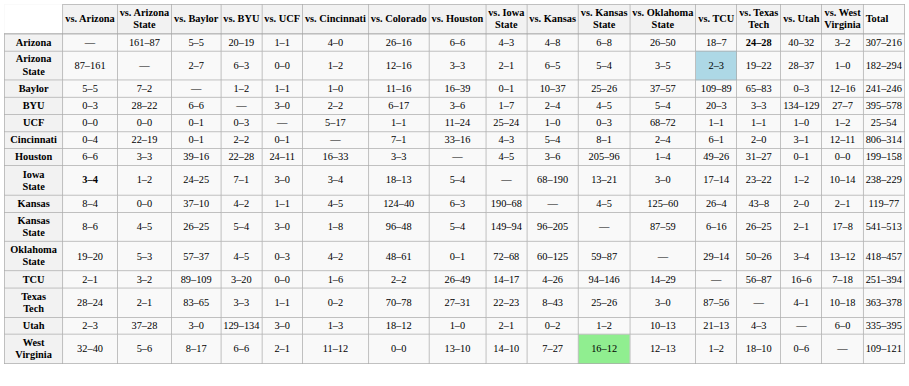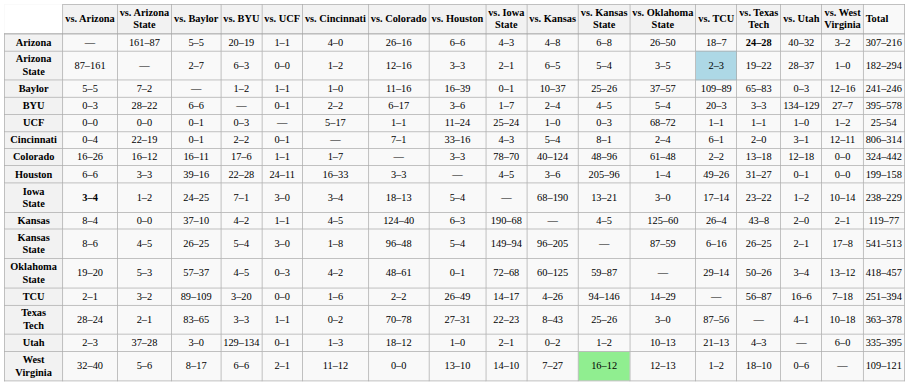(282, 106) 3–0 -> (282, 106) 0–1
+ row: (34, 157)
(282, 326) 3–0 -> (282, 343) 0–1
